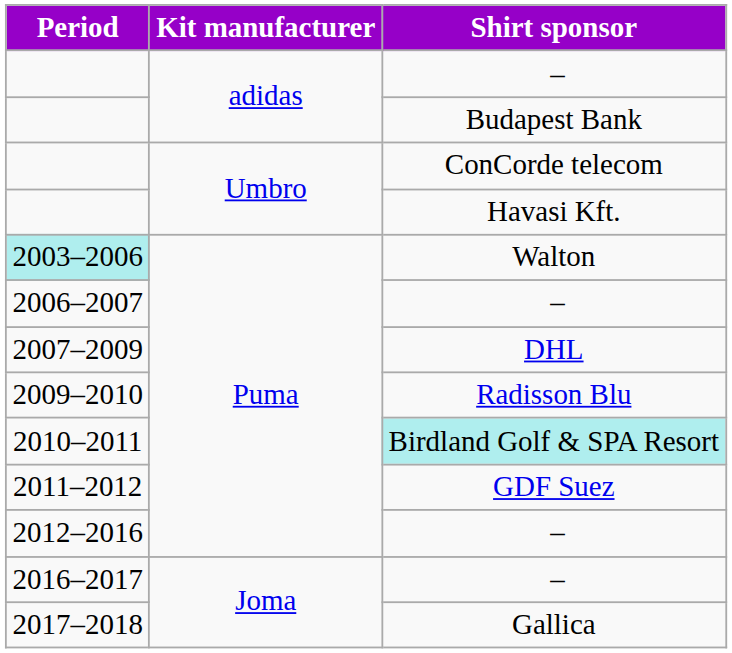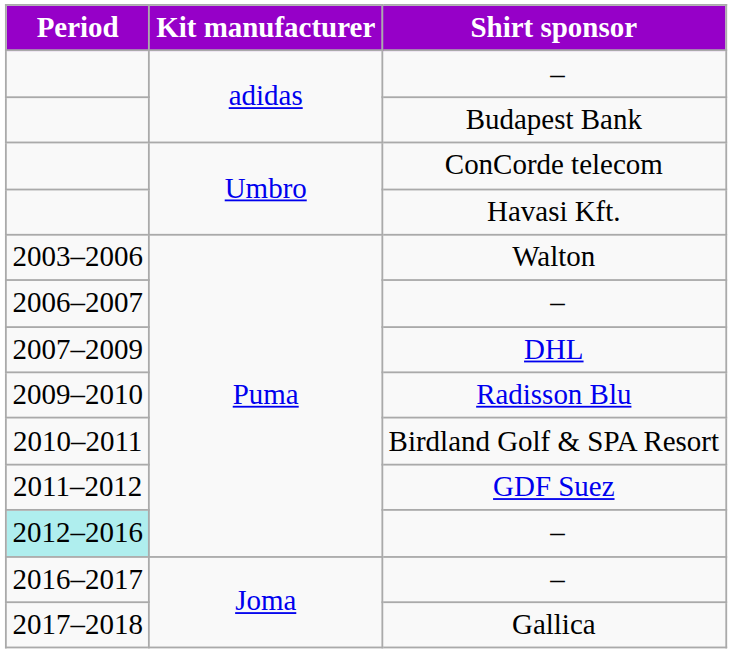(78, 257) paleturquoise background -> (78, 257) no background
(554, 440) paleturquoise background -> (554, 440) no background
(78, 532) no background -> (78, 532) paleturquoise background
